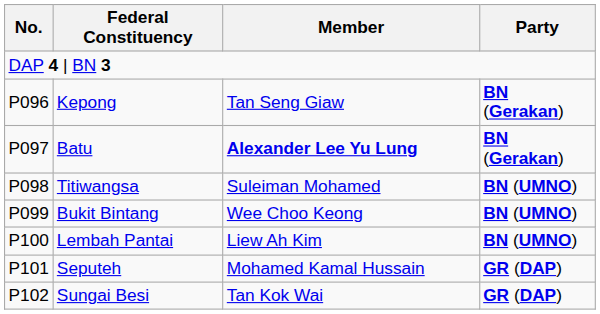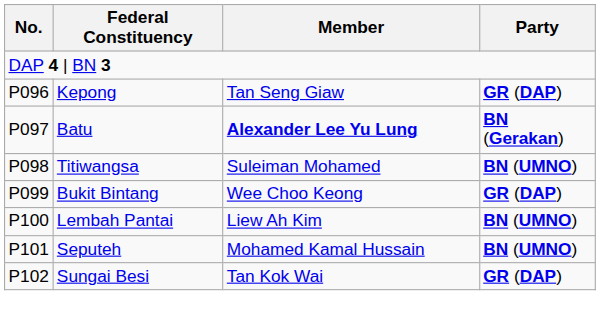(524, 102) BN (Gerakan) -> (523, 92) GR (DAP)
(530, 213) BN (UMNO) -> (523, 194) GR (DAP)
(523, 268) GR (DAP) -> (530, 248) BN (UMNO)
